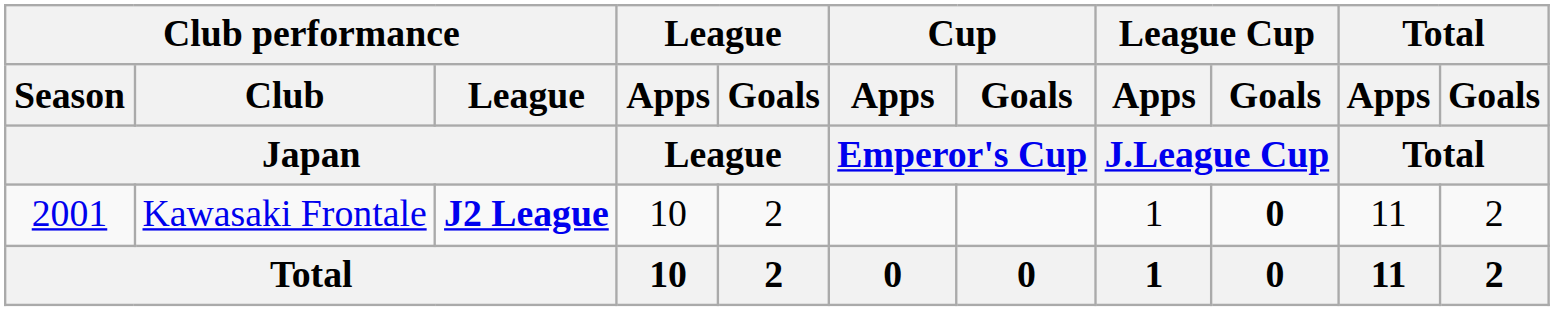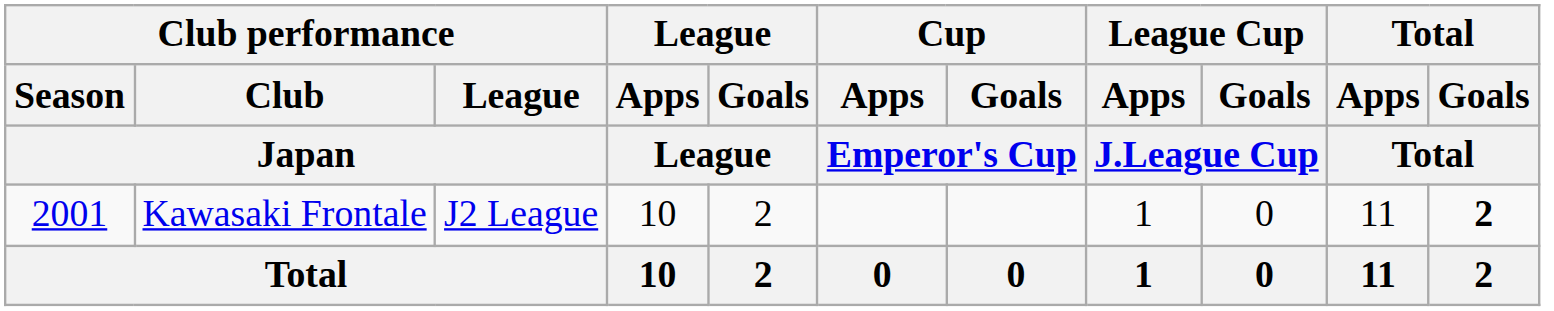(526, 214) bold -> (521, 214) normal
(1275, 214) bold -> (1264, 214) normal
(1494, 214) normal -> (1484, 214) bold
